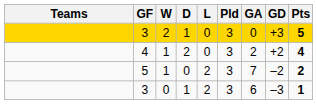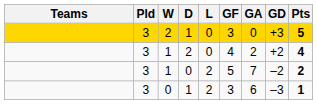columns swapped: (230, 14) <-> (145, 14)
